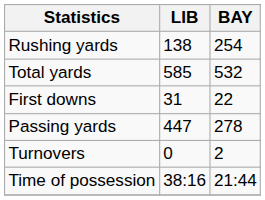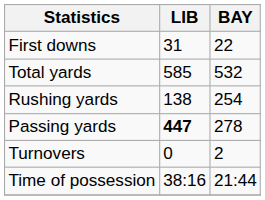rows swapped: (52, 99) <-> (63, 45)
(178, 126) normal -> (178, 126) bold
